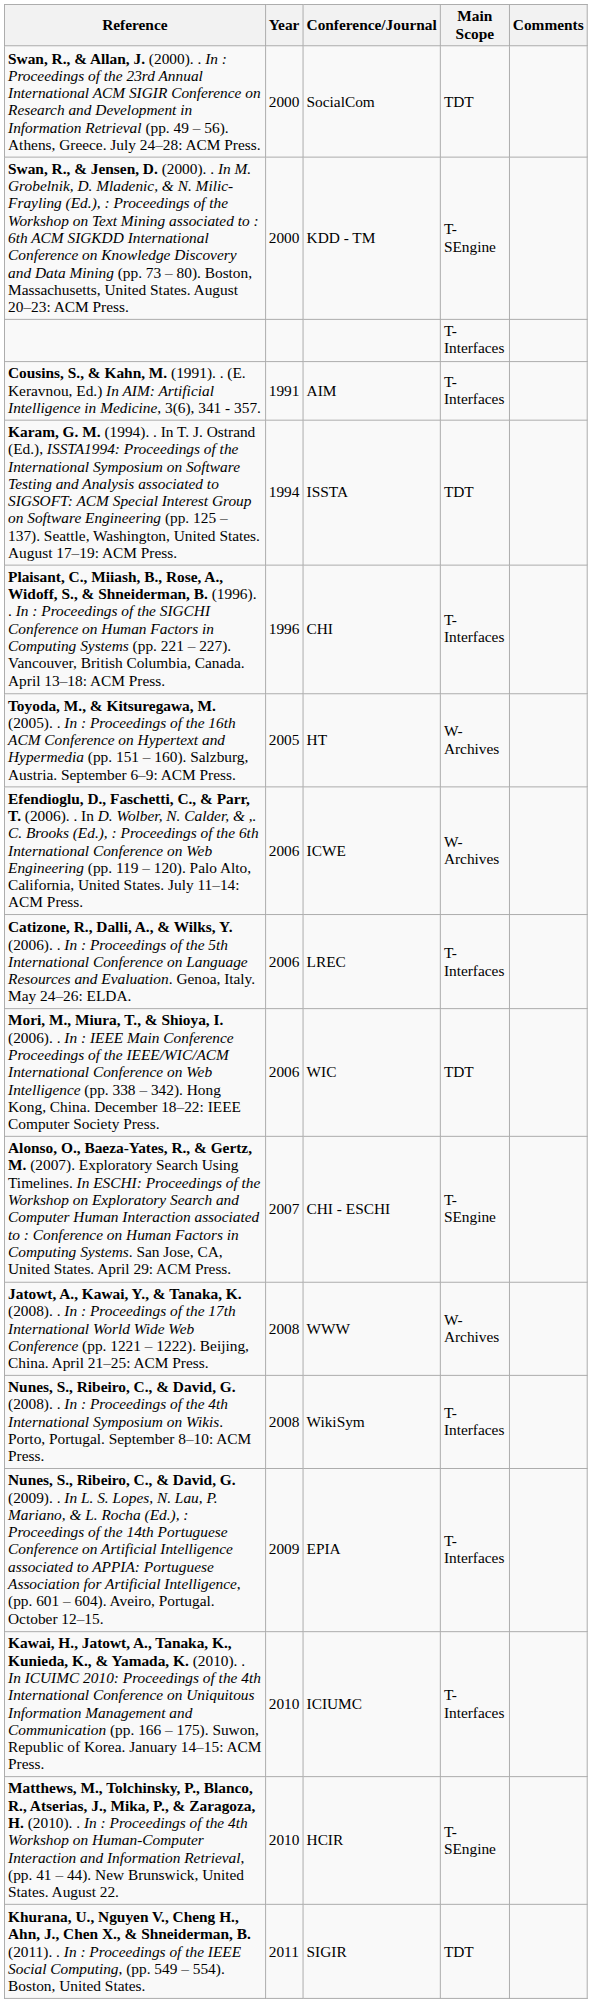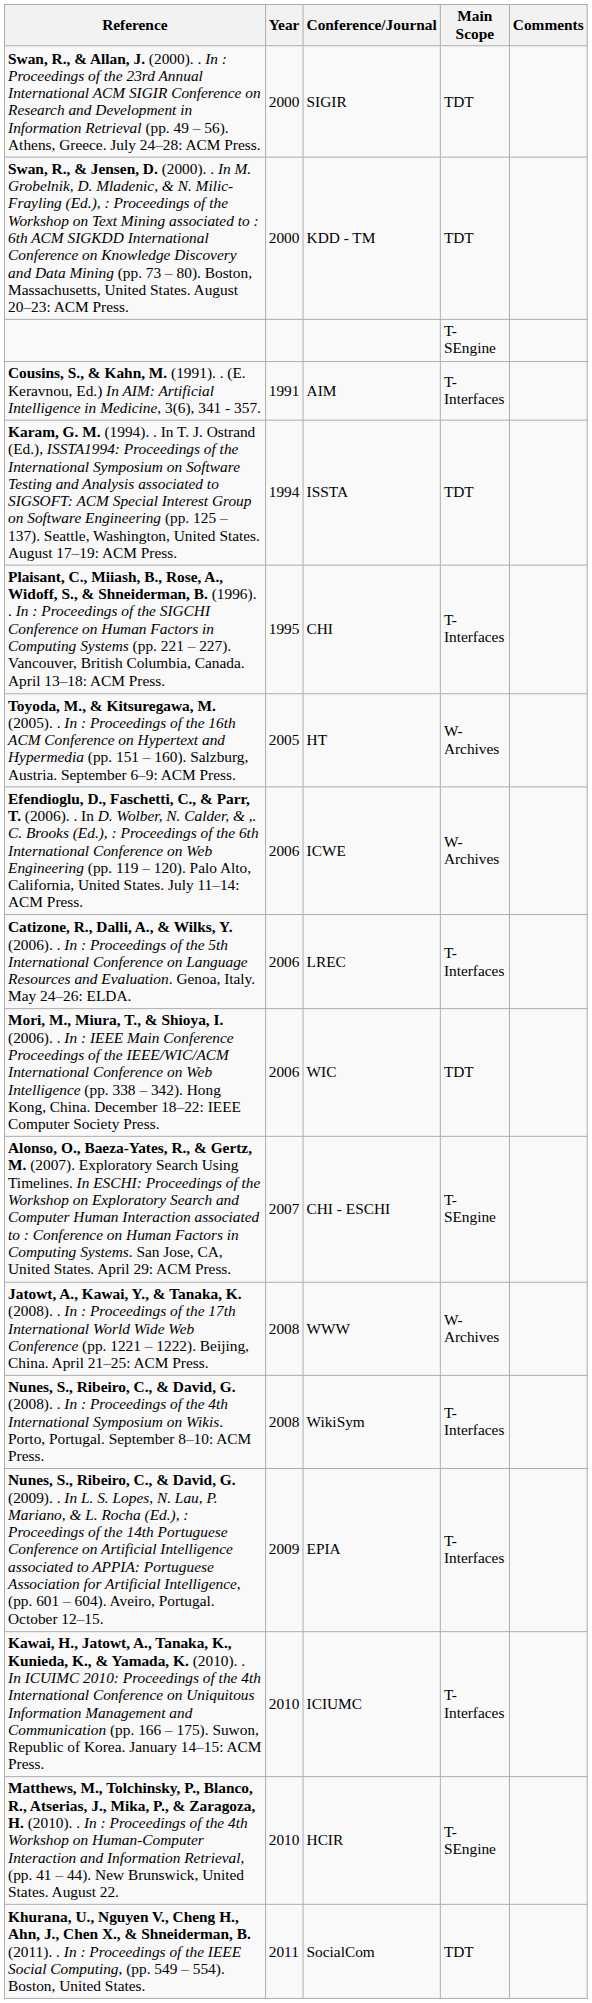(341, 101) SocialCom -> (327, 101) SIGIR
(470, 238) T-SEngine -> (459, 238) TDT
(474, 340) T-Interfaces -> (470, 340) T-SEngine
(284, 629) 1996 -> (284, 629) 1995
(327, 1951) SIGIR -> (341, 1951) SocialCom
